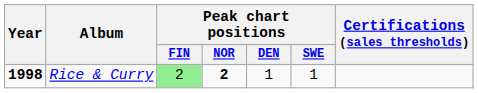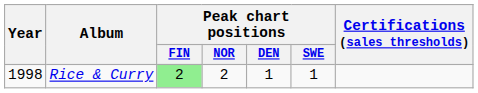(25, 76) bold -> (25, 76) normal
(224, 76) bold -> (224, 76) normal
